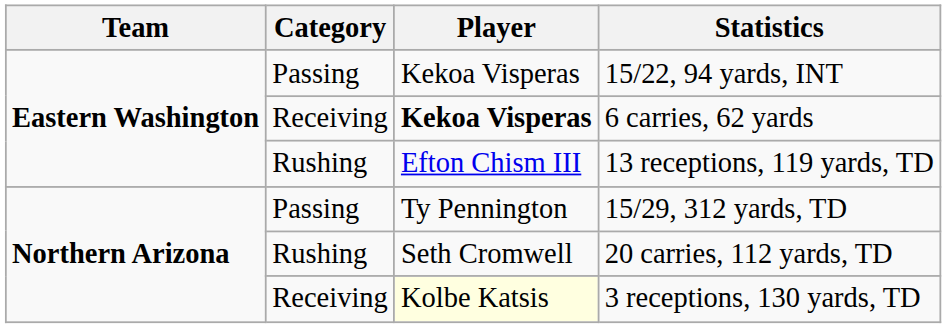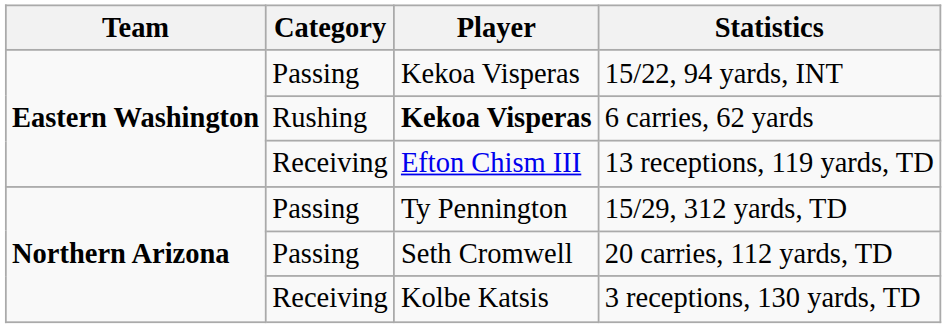(330, 117) Receiving -> (320, 117) Rushing
(320, 163) Rushing -> (330, 163) Receiving
(320, 253) Rushing -> (316, 253) Passing
(475, 298) lightyellow background -> (475, 298) no background
